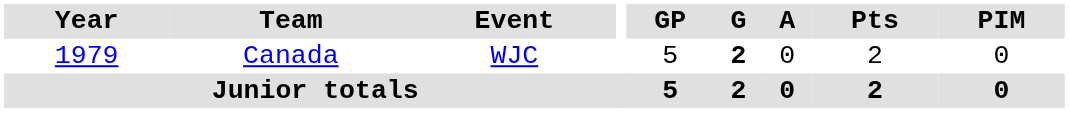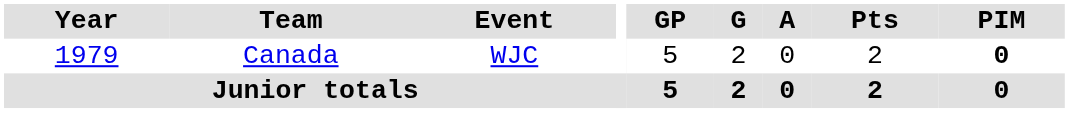(738, 56) bold -> (738, 56) normal
(1001, 56) normal -> (1001, 56) bold
